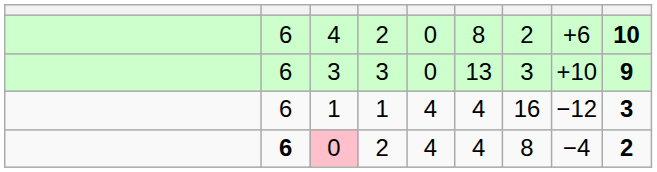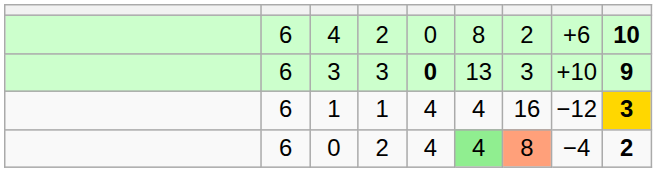(430, 72) normal -> (430, 72) bold
(627, 110) no background -> (627, 110) gold background
(286, 147) bold -> (286, 147) normal
(334, 147) pink background -> (334, 147) no background
(479, 147) no background -> (479, 147) lightgreen background
(527, 147) no background -> (527, 147) lightsalmon background
